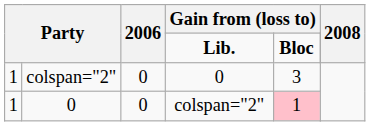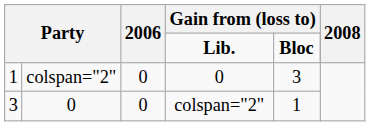(13, 105) 1 -> (13, 105) 3
(296, 105) pink background -> (296, 105) no background
